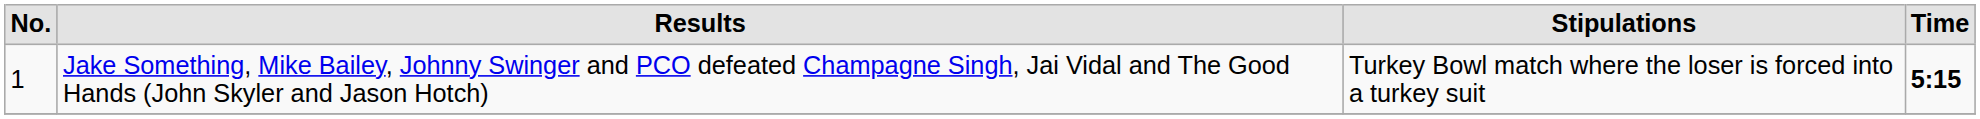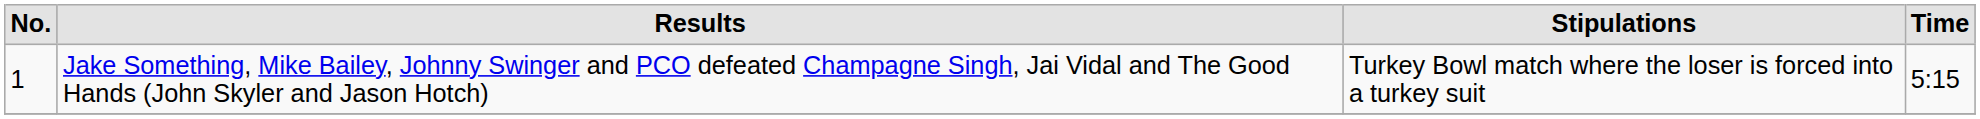(1936, 78) bold -> (1935, 78) normal
